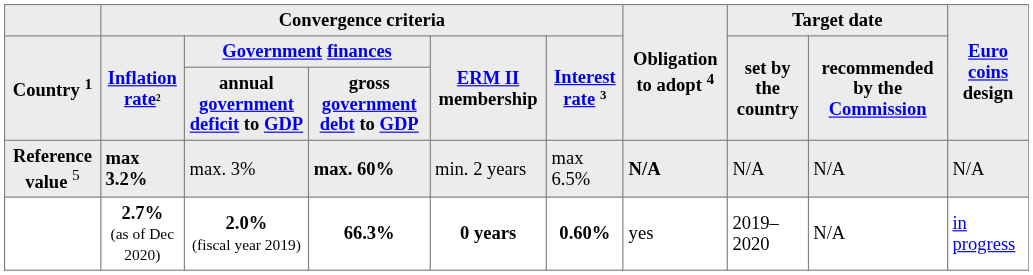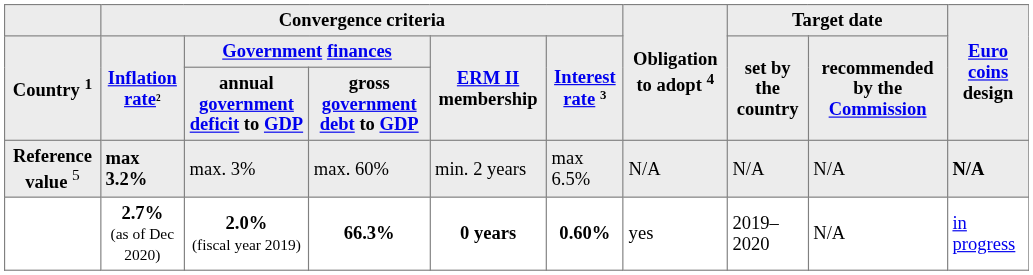(354, 168) bold -> (351, 168) normal
(645, 168) bold -> (645, 168) normal
(968, 168) normal -> (968, 168) bold
